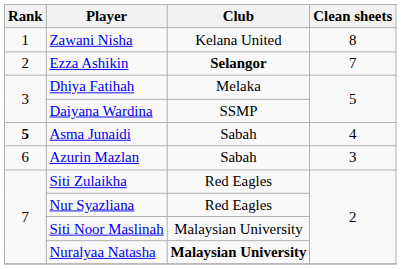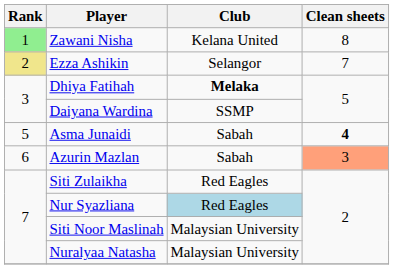(25, 39) no background -> (25, 39) lightgreen background
(25, 63) no background -> (25, 63) khaki background
(238, 63) bold -> (235, 63) normal
(238, 87) normal -> (235, 87) bold
(25, 134) bold -> (25, 134) normal
(353, 134) normal -> (345, 134) bold
(353, 157) no background -> (345, 157) lightsalmon background
(238, 205) no background -> (235, 205) lightblue background
(238, 252) bold -> (235, 252) normal
